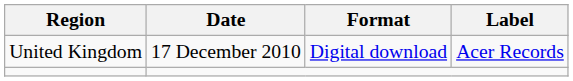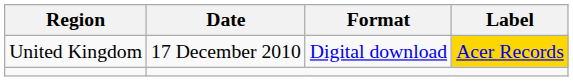(510, 51) no background -> (510, 51) gold background
